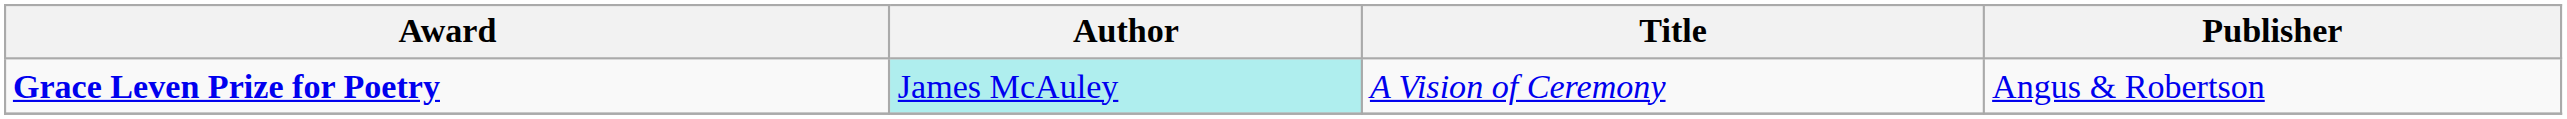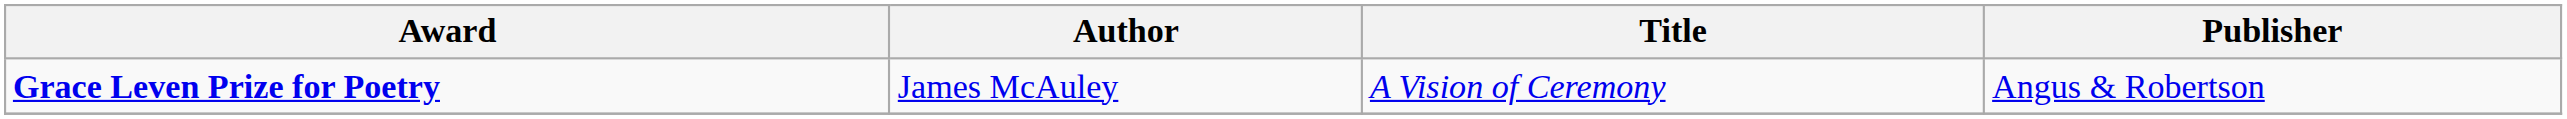(1008, 85) paleturquoise background -> (1008, 85) no background
